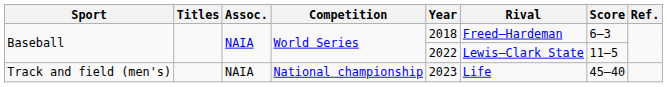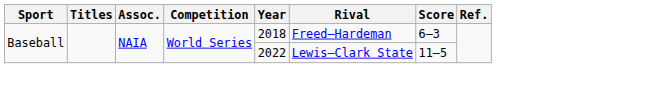- row: (89, 72)
